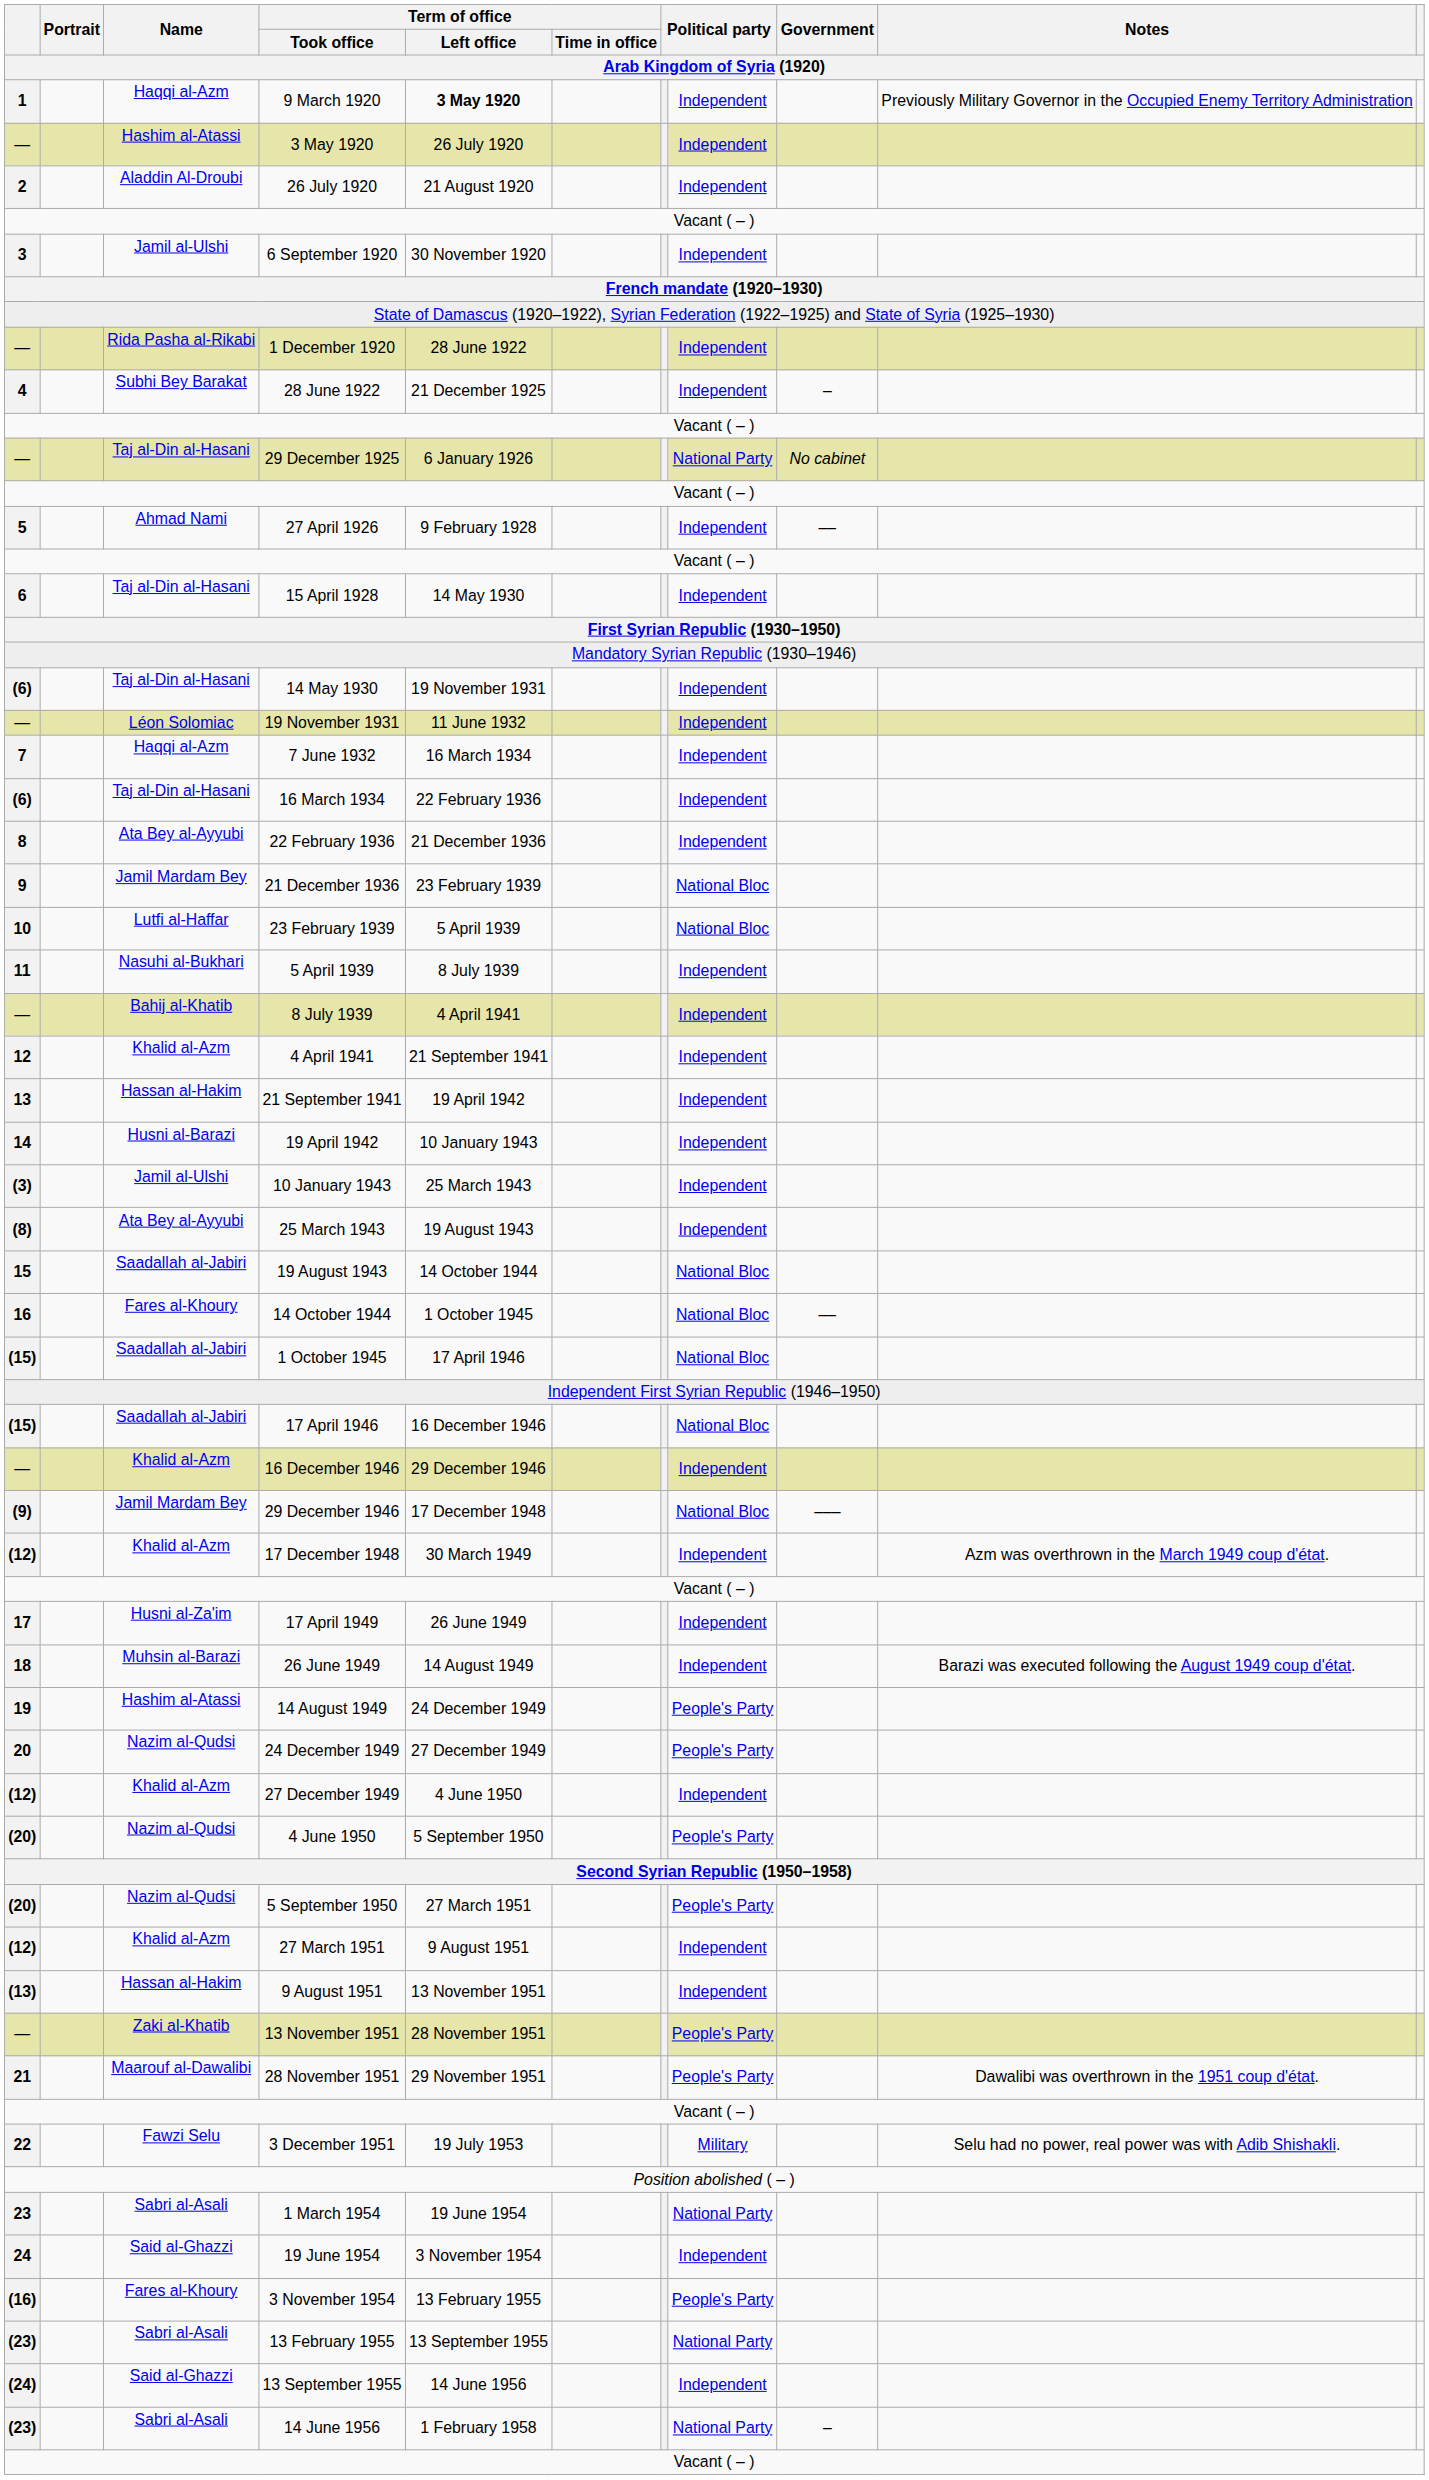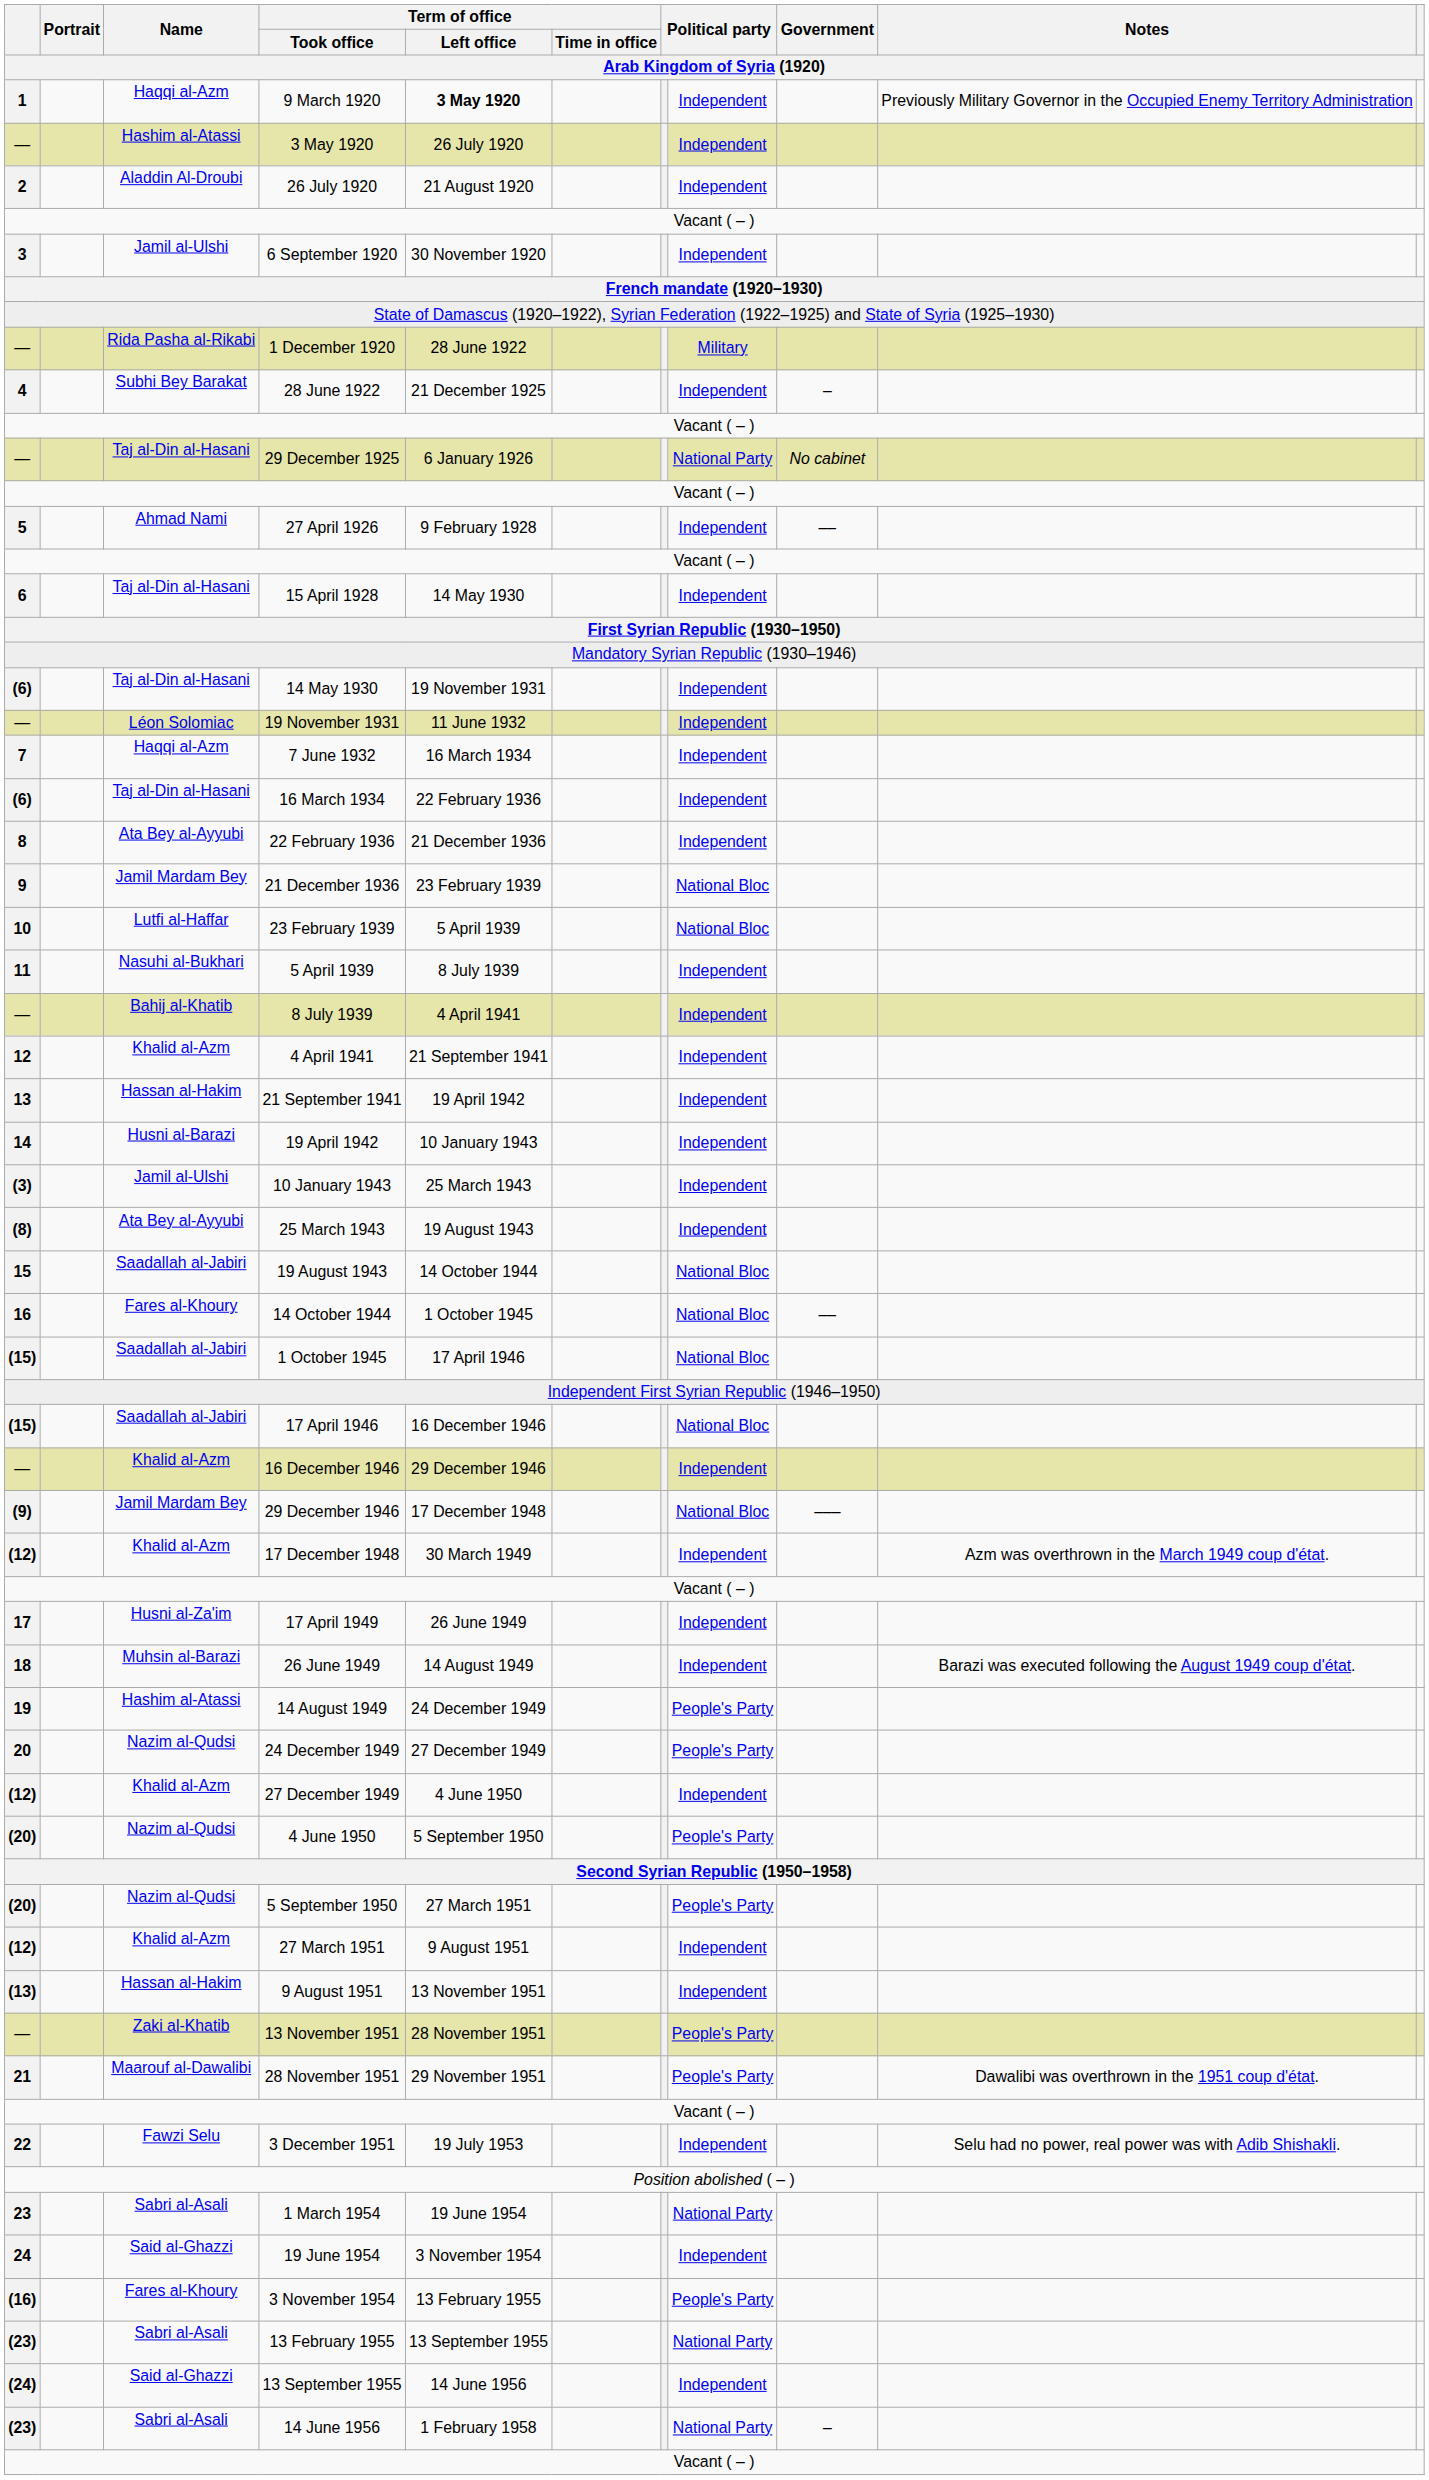(723, 348) Independent -> (723, 348) Military
(723, 2145) Military -> (723, 2145) Independent
